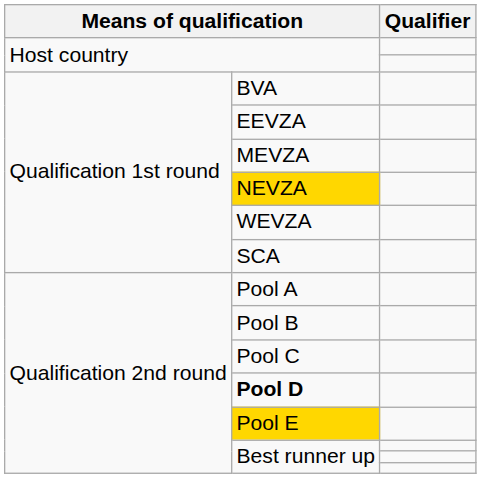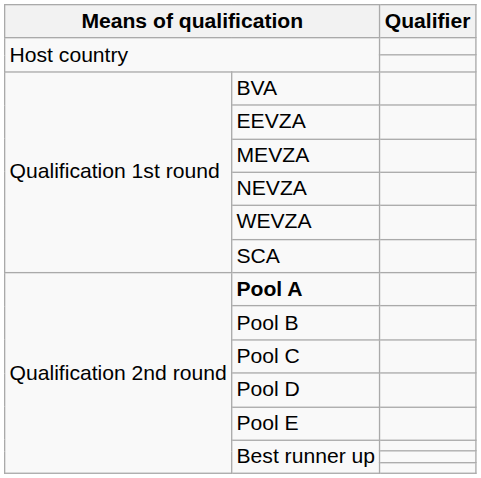(272, 188) gold background -> (272, 188) no background
(267, 289) normal -> (270, 289) bold
(270, 389) bold -> (268, 389) normal
(268, 423) gold background -> (268, 423) no background
